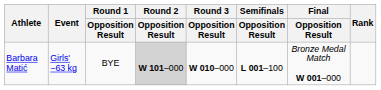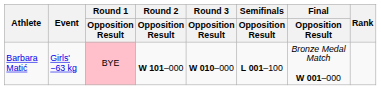(111, 64) no background -> (111, 64) pink background
(161, 69) lightgrey background -> (161, 69) no background
